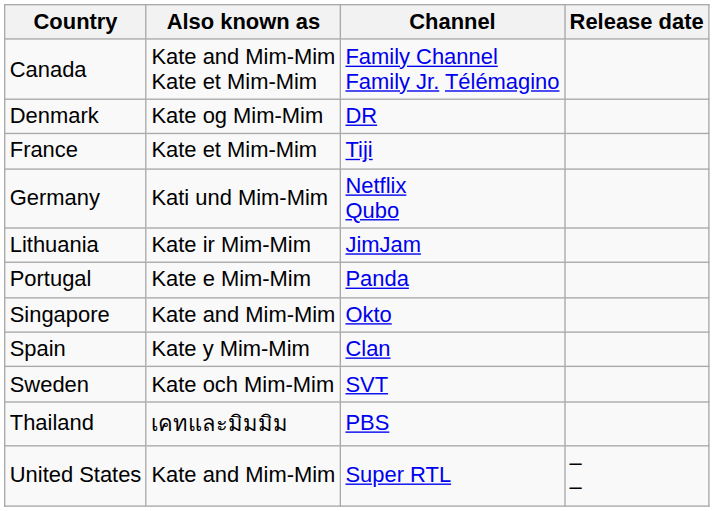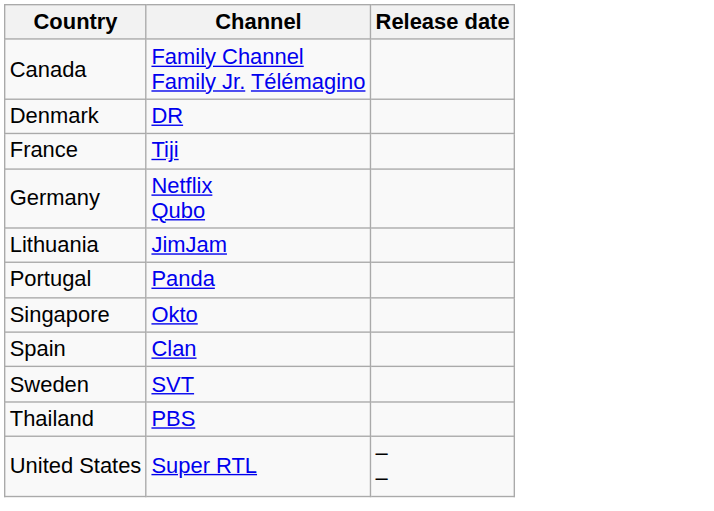- column: (243, 21)
